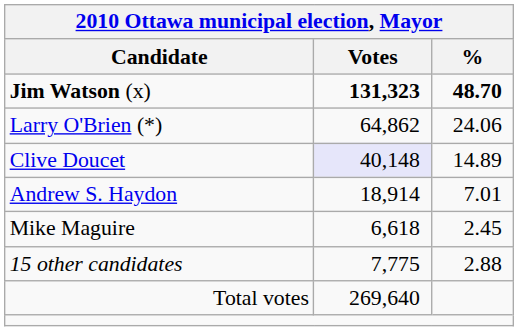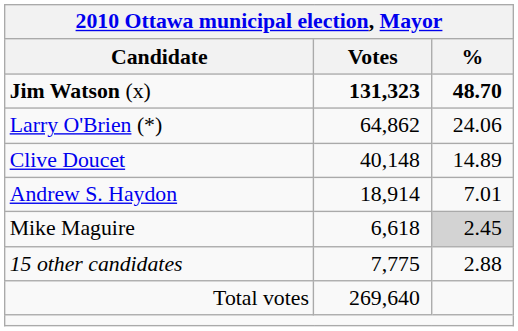(390, 159) lavender background -> (390, 159) no background
(483, 228) no background -> (483, 228) lightgrey background
